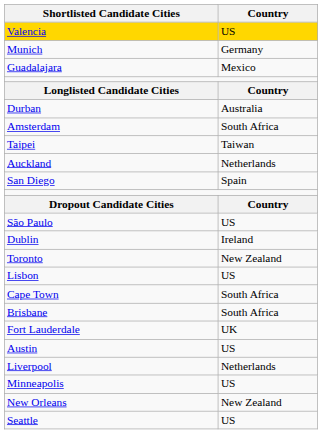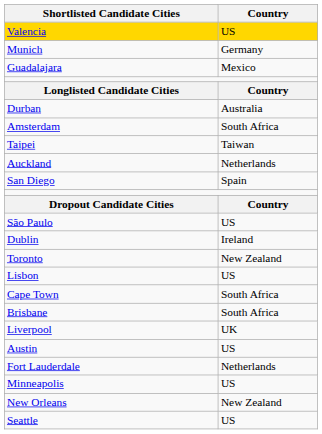(43, 330) Fort Lauderdale -> (29, 330) Liverpool
(29, 366) Liverpool -> (43, 366) Fort Lauderdale
